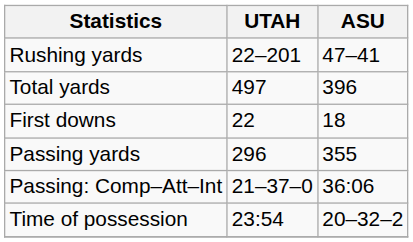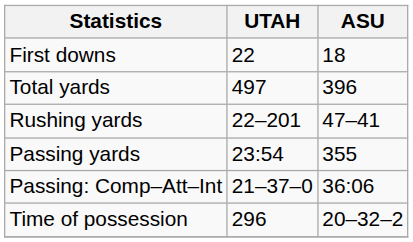rows swapped: (63, 120) <-> (76, 54)
(249, 153) 296 -> (258, 153) 23:54
(258, 219) 23:54 -> (249, 219) 296
